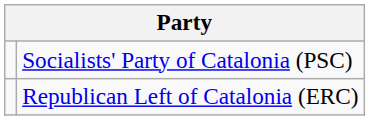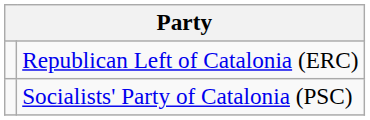rows swapped: (187, 59) <-> (190, 96)
